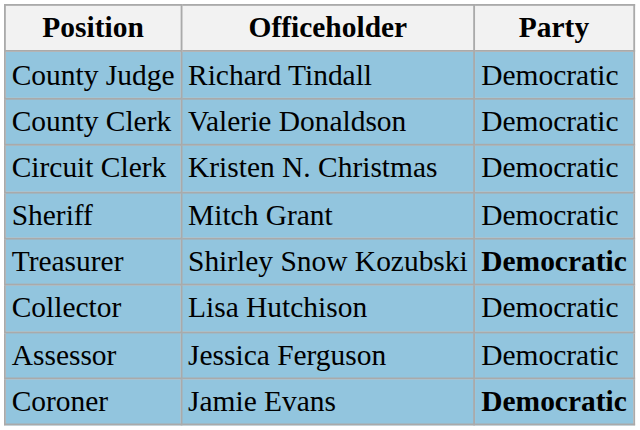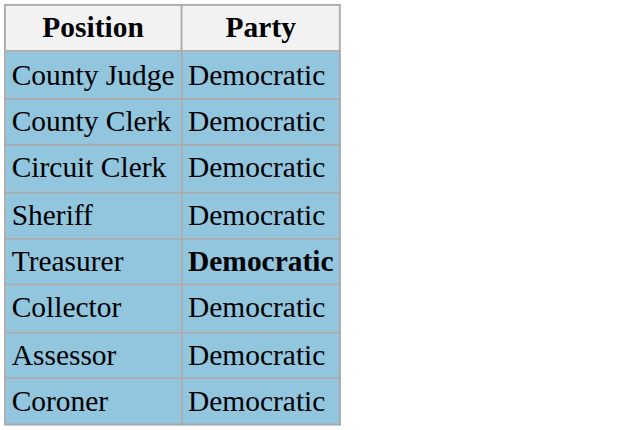- column: (328, 27)
(554, 401) bold -> (257, 401) normal
